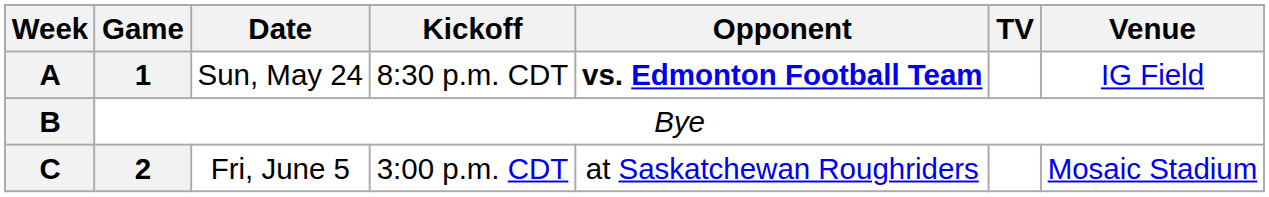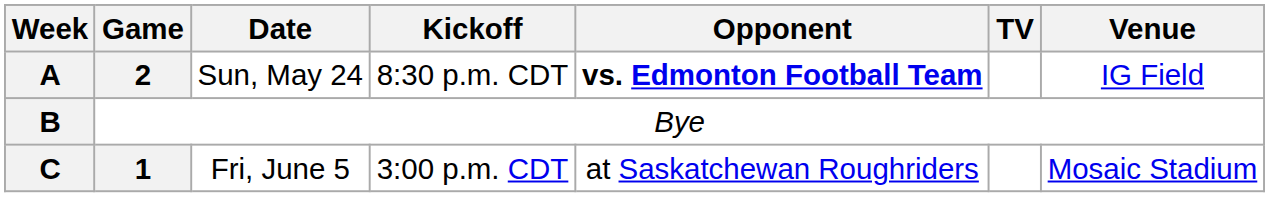(143, 75) 1 -> (143, 75) 2
(143, 169) 2 -> (143, 169) 1
